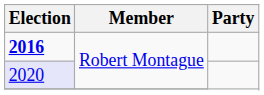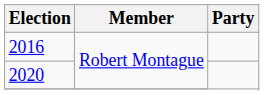(26, 46) bold -> (26, 46) normal
(26, 74) lavender background -> (26, 74) no background
